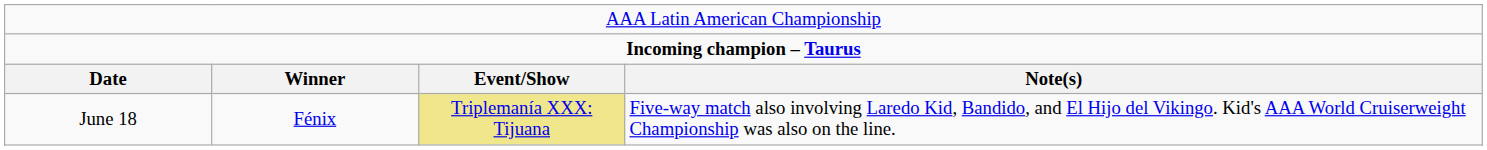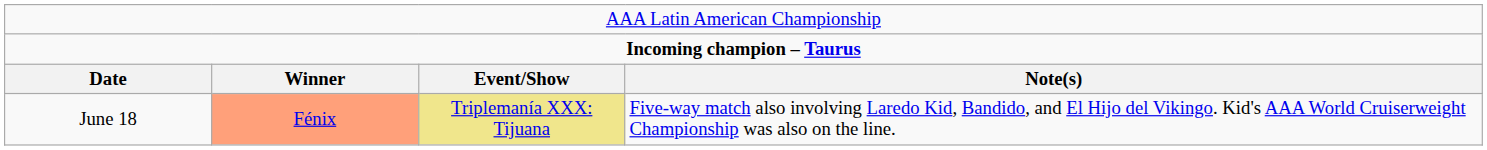(315, 118) no background -> (315, 118) lightsalmon background
